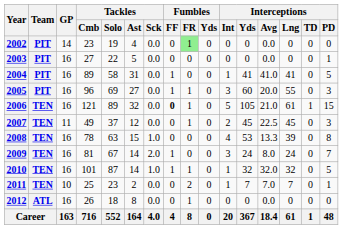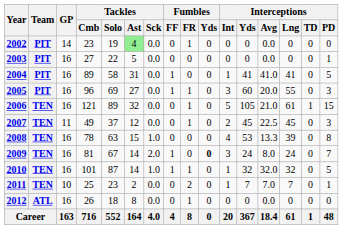(134, 43) no background -> (134, 43) lightgreen background
(189, 43) lightgreen background -> (189, 43) no background
(172, 106) bold -> (172, 106) normal
(209, 153) normal -> (209, 153) bold
